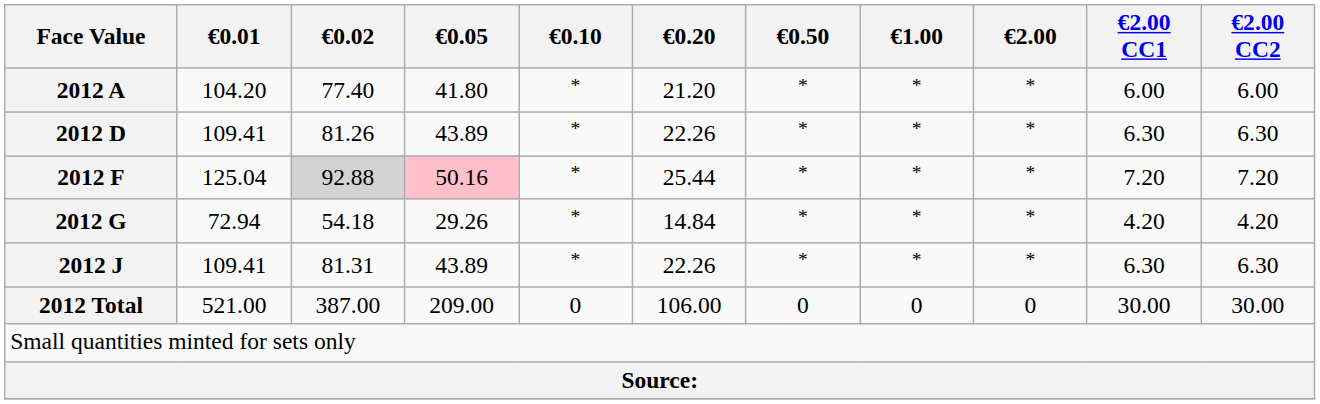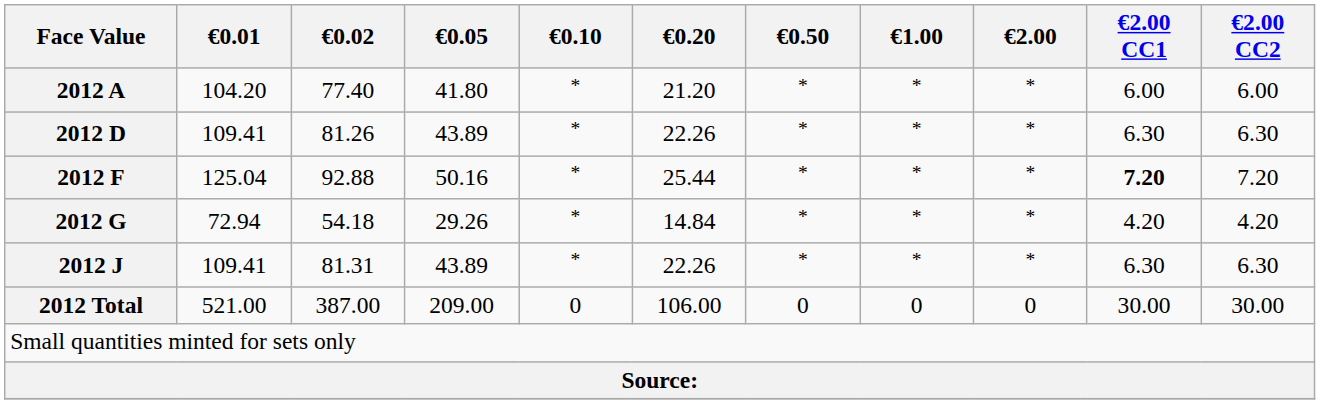(348, 177) lightgrey background -> (348, 177) no background
(462, 177) pink background -> (462, 177) no background
(1144, 177) normal -> (1144, 177) bold
